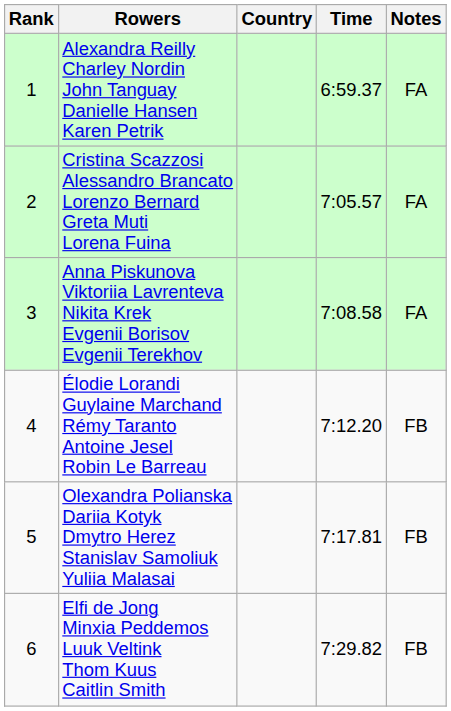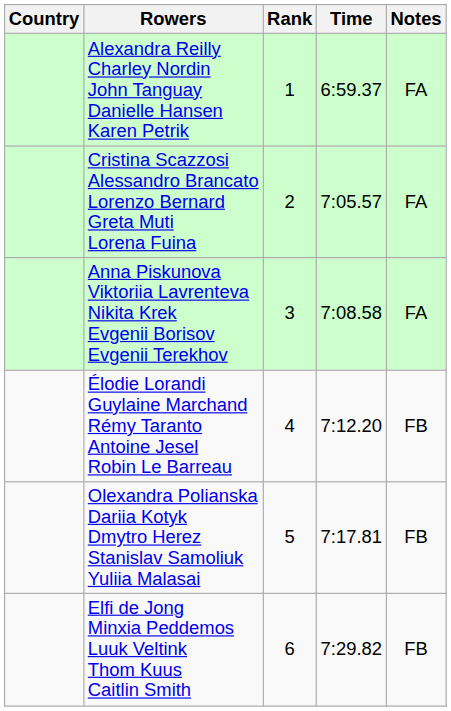columns swapped: (31, 19) <-> (277, 19)
